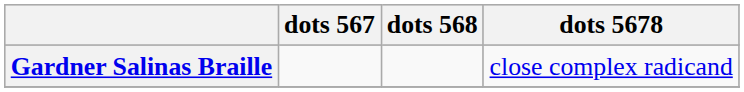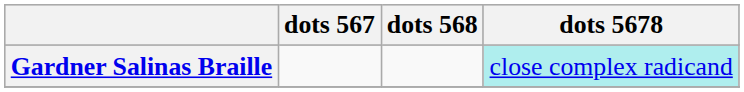(611, 65) no background -> (611, 65) paleturquoise background
